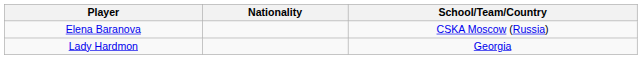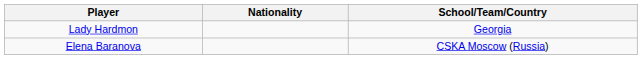rows swapped: (103, 29) <-> (103, 46)
